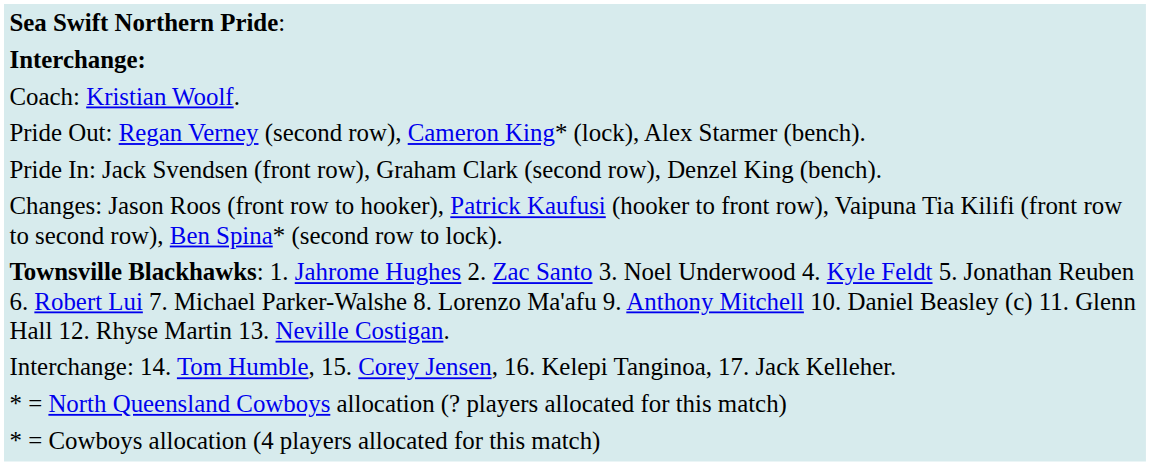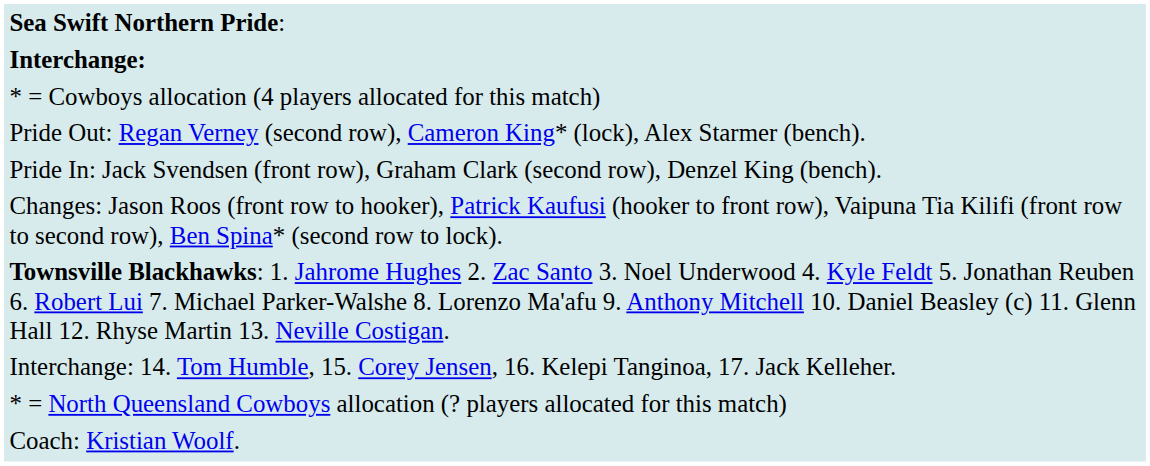(125, 96) Coach: Kristian Woolf. -> (305, 96) * = Cowboys allocation (4 players allocated for this match)
(305, 440) * = Cowboys allocation (4 players allocated for this match) -> (125, 440) Coach: Kristian Woolf.
